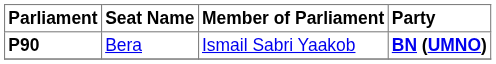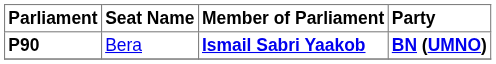(279, 45) normal -> (284, 45) bold
